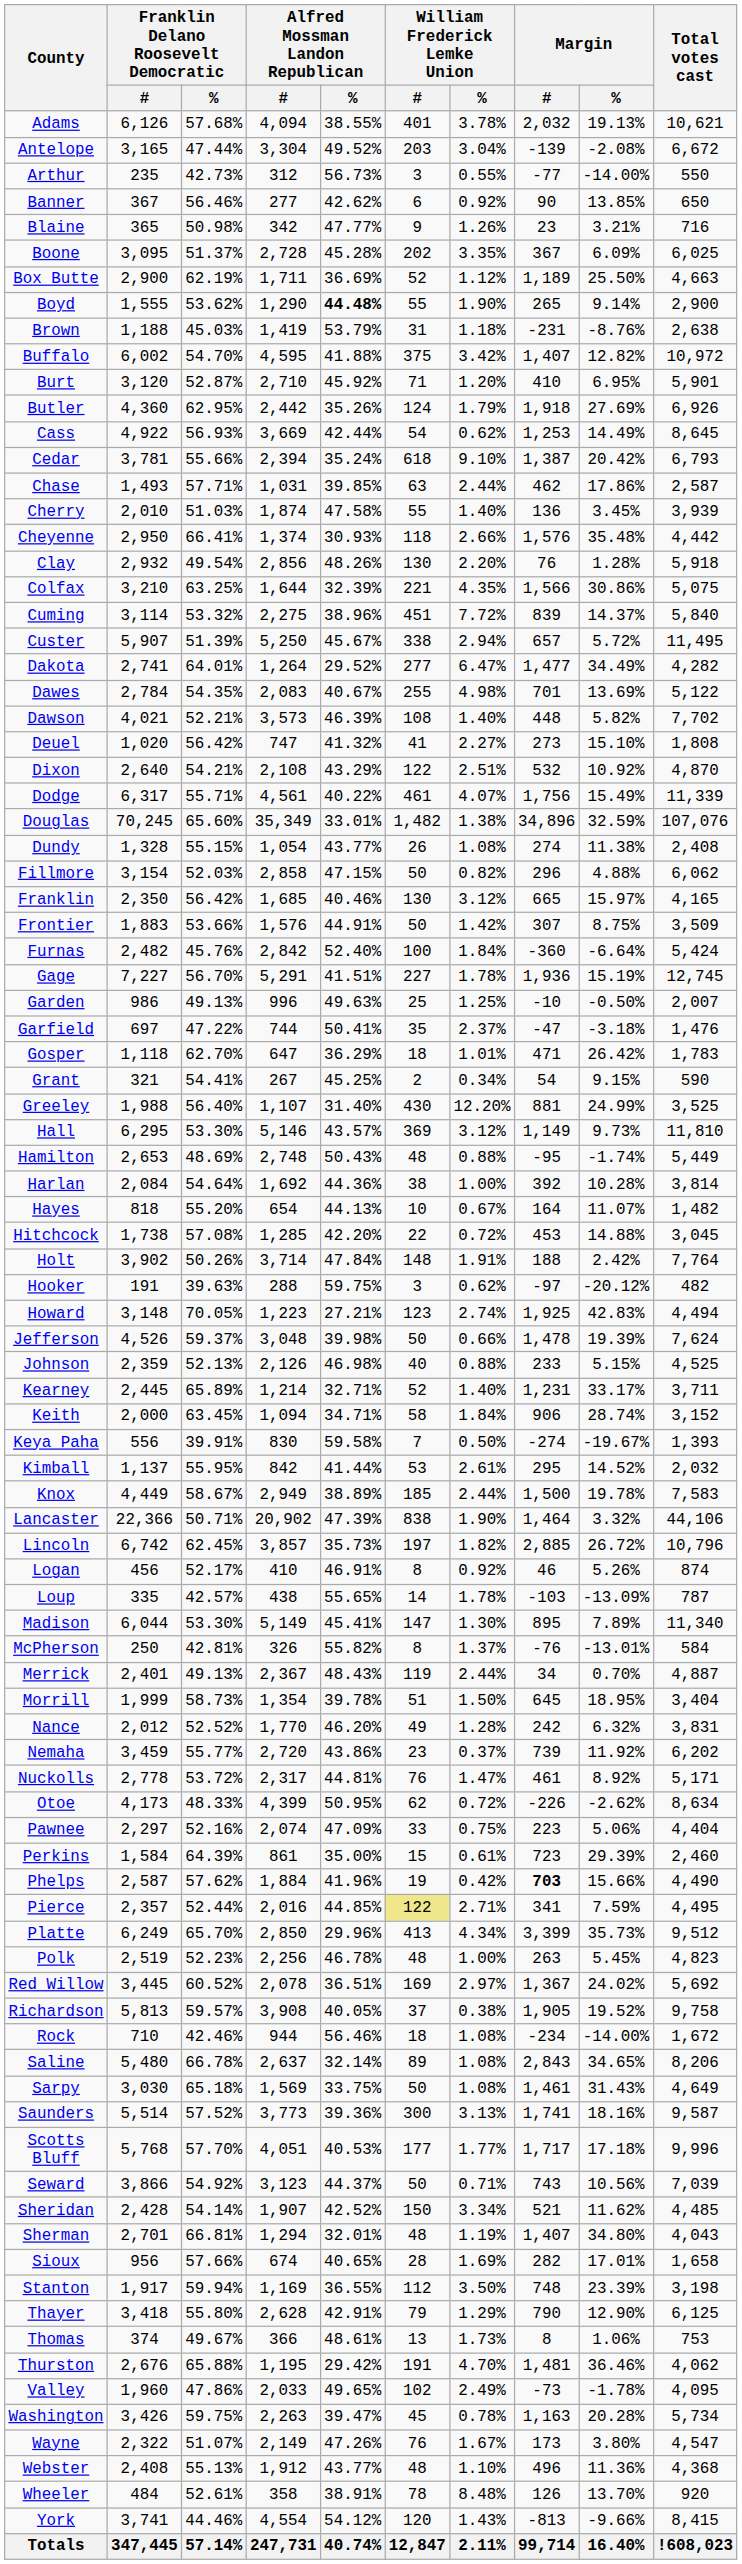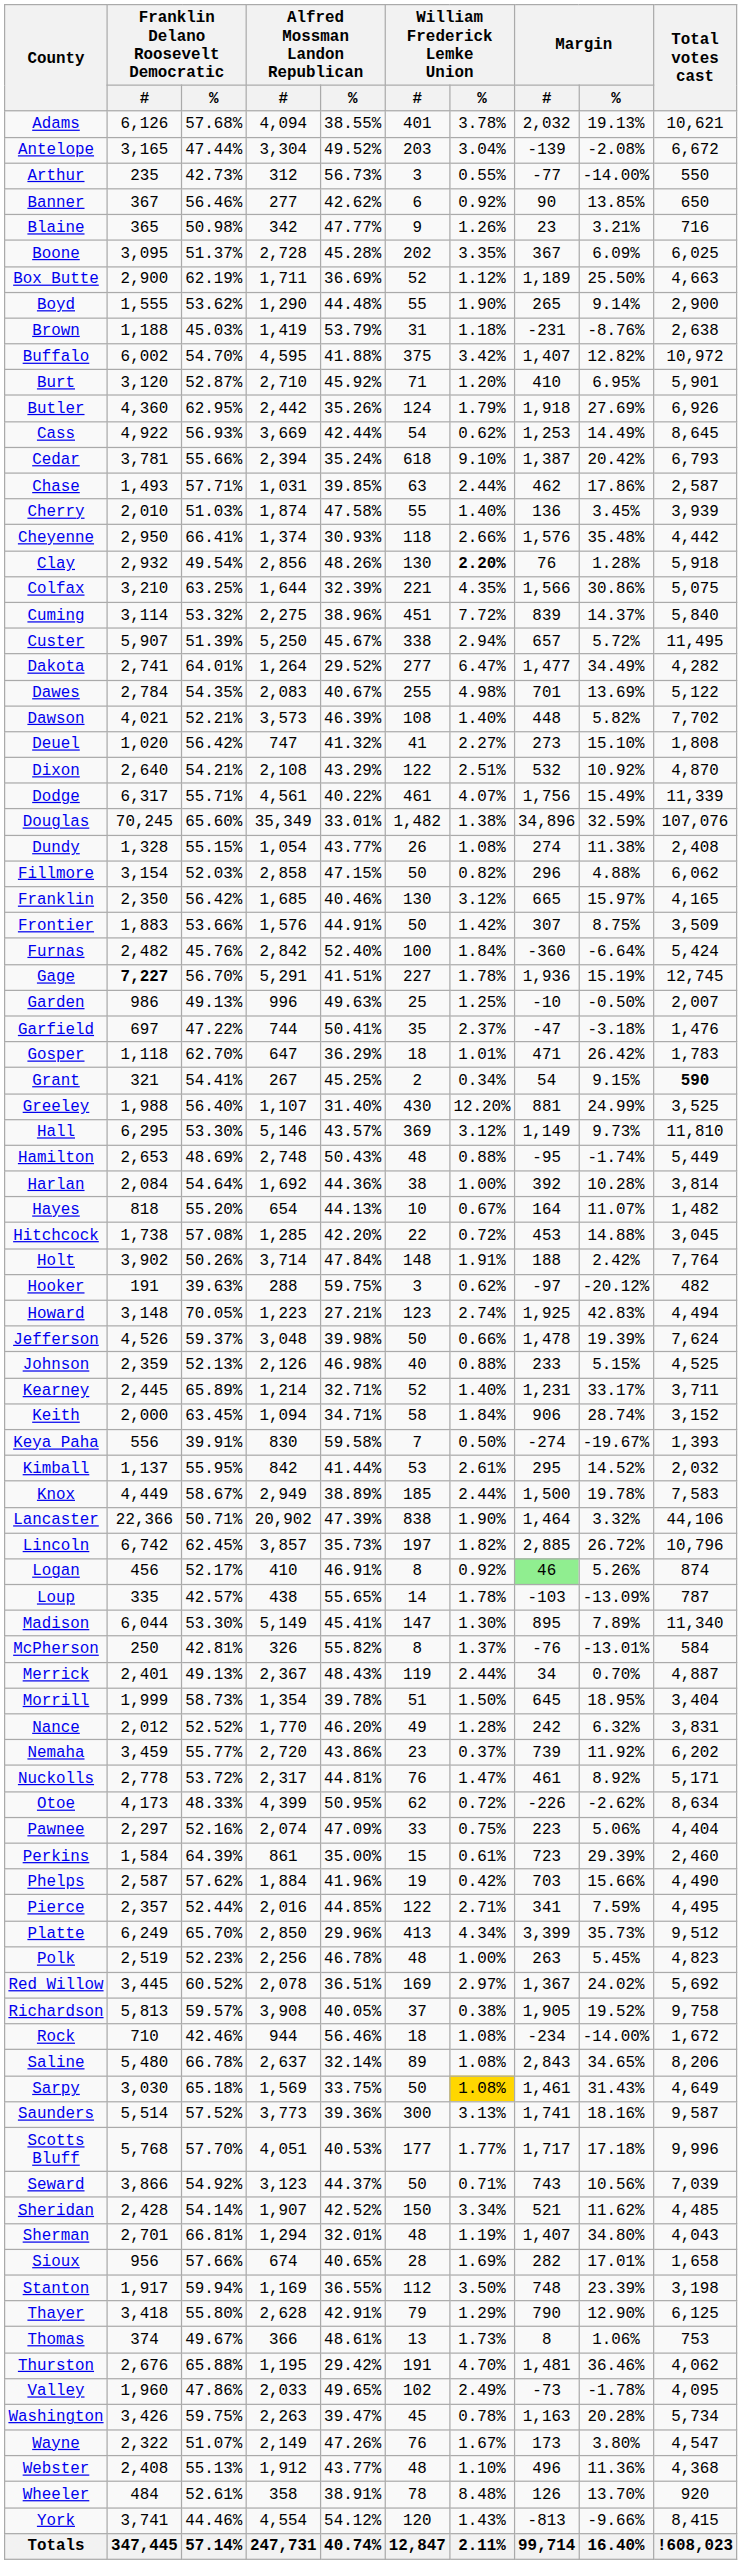(353, 305) bold -> (353, 305) normal
(482, 564) normal -> (482, 564) bold
(144, 977) normal -> (144, 977) bold
(695, 1081) normal -> (695, 1081) bold
(547, 1572) no background -> (547, 1572) lightgreen background
(547, 1882) bold -> (547, 1882) normal
(417, 1908) khaki background -> (417, 1908) no background
(482, 2089) no background -> (482, 2089) gold background
